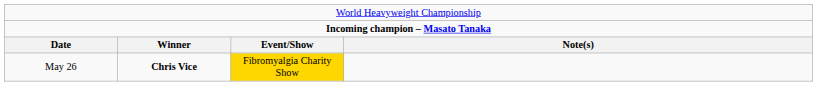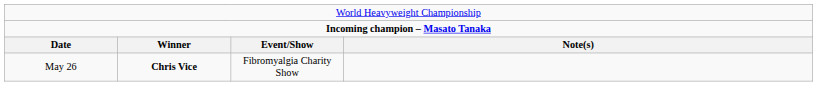(287, 67) gold background -> (287, 67) no background
